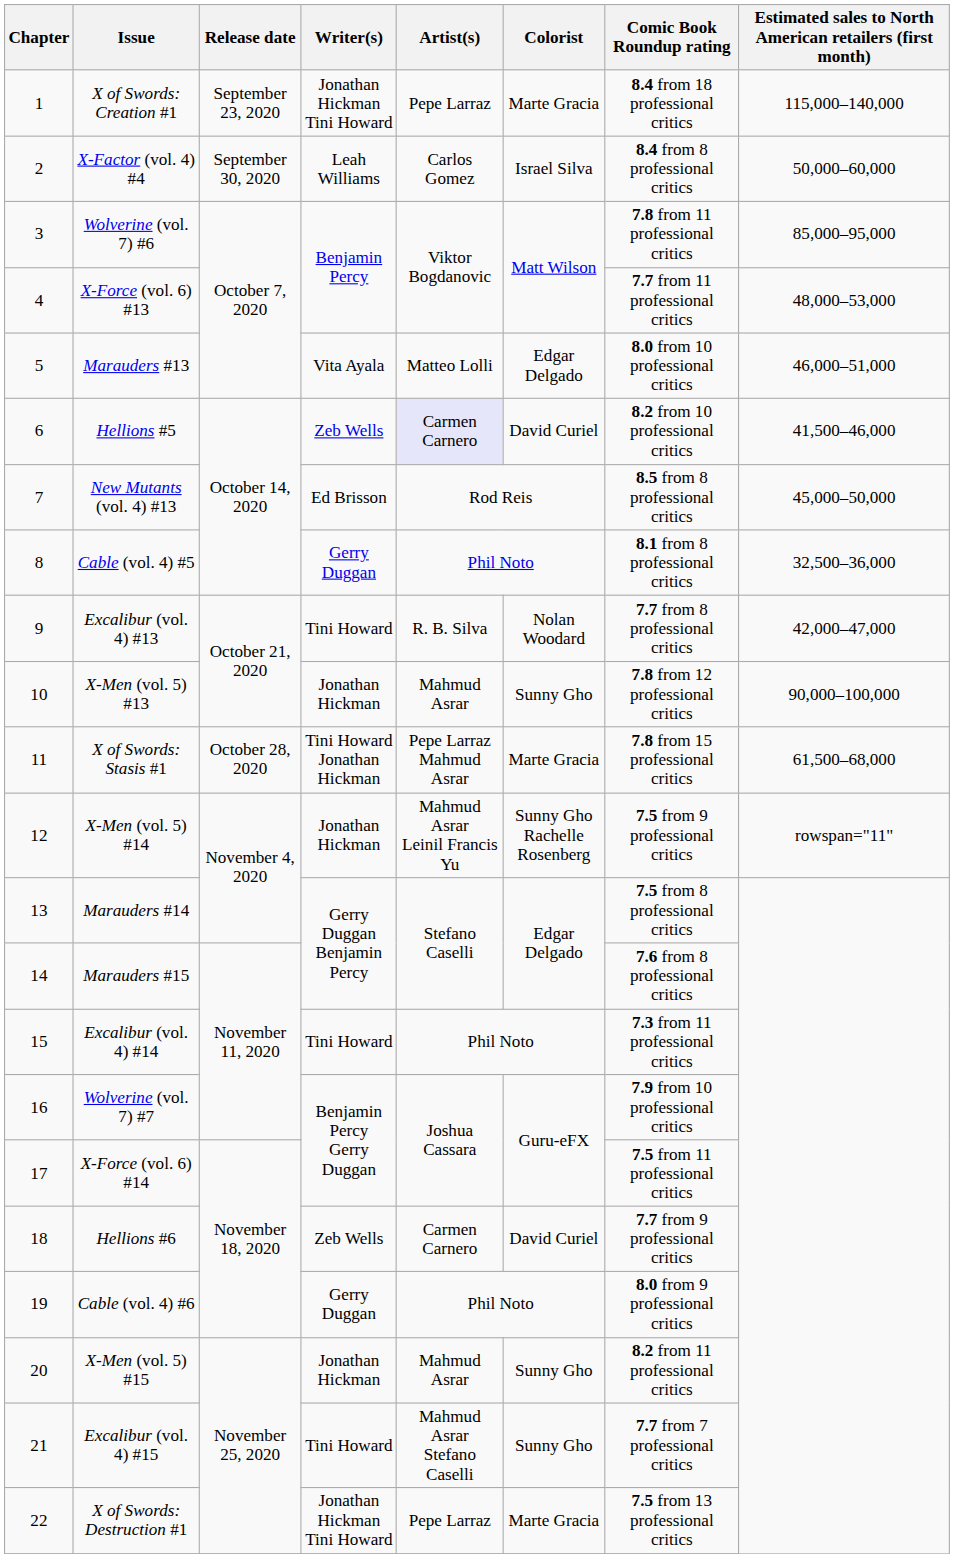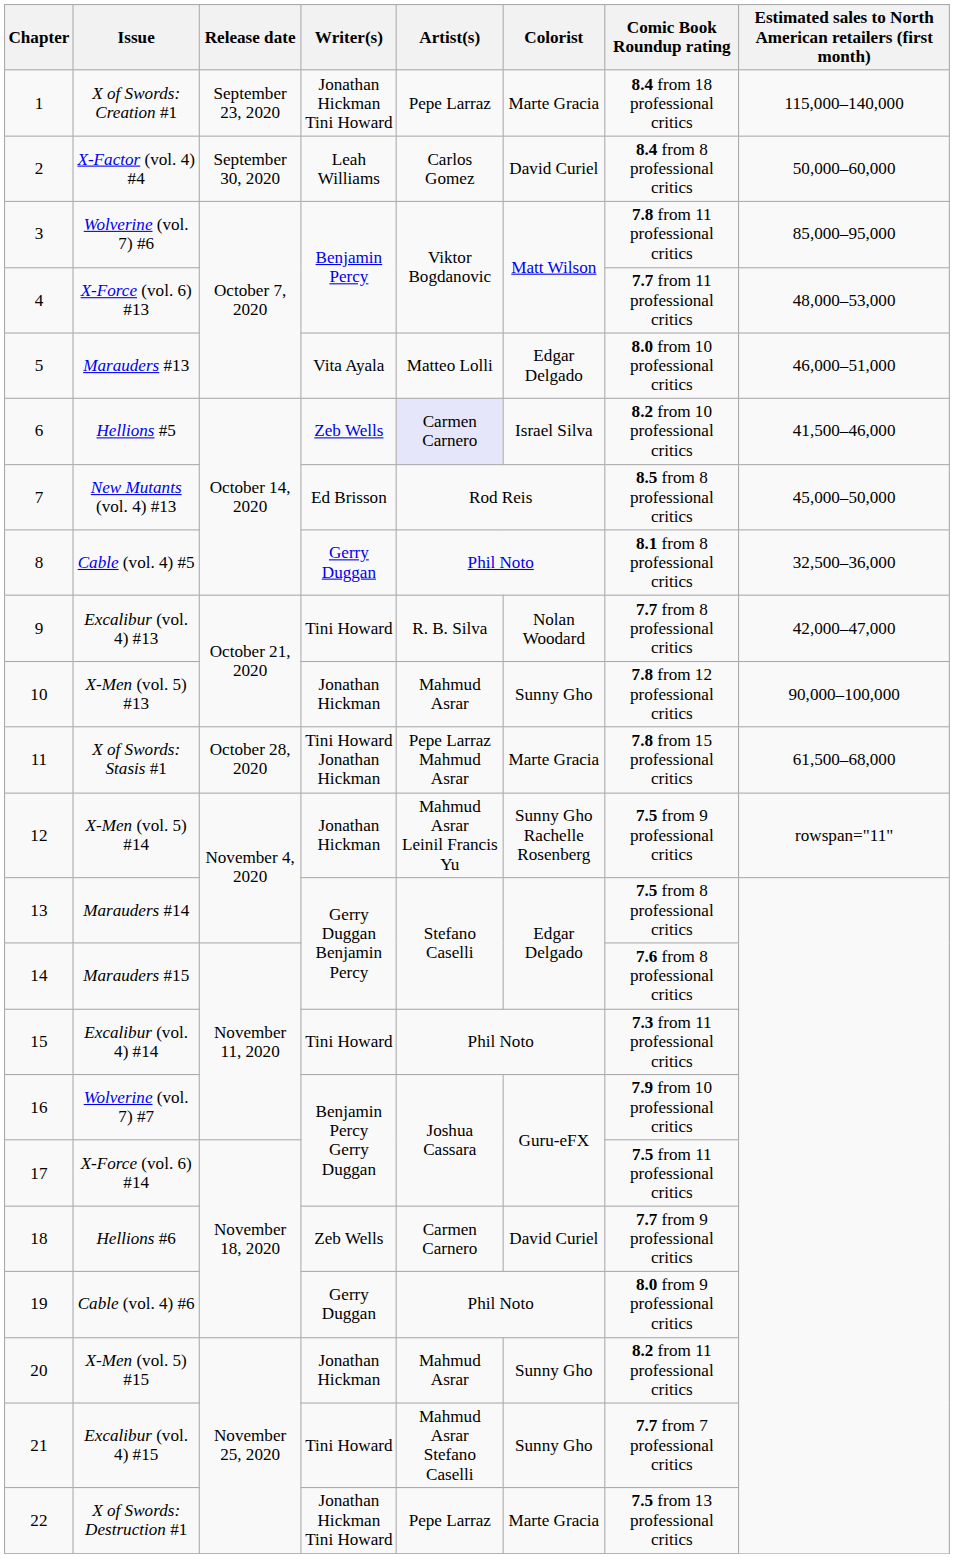(554, 168) Israel Silva -> (554, 168) David Curiel
(554, 431) David Curiel -> (554, 431) Israel Silva
